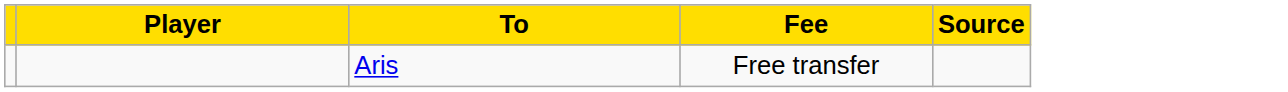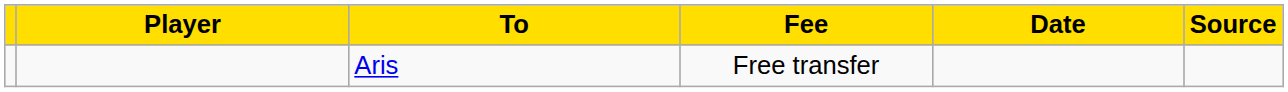+ column: (1058, 24)
